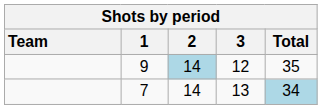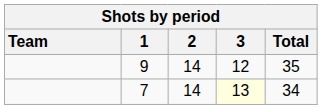(192, 66) lightblue background -> (192, 66) no background
(241, 91) no background -> (241, 91) lightyellow background
(291, 91) lightblue background -> (291, 91) no background
